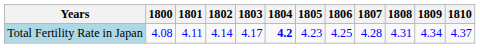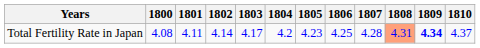(75, 33) lightblue background -> (75, 33) no background
(285, 33) bold -> (285, 33) normal
(401, 33) no background -> (401, 33) lightsalmon background
(431, 33) normal -> (431, 33) bold
